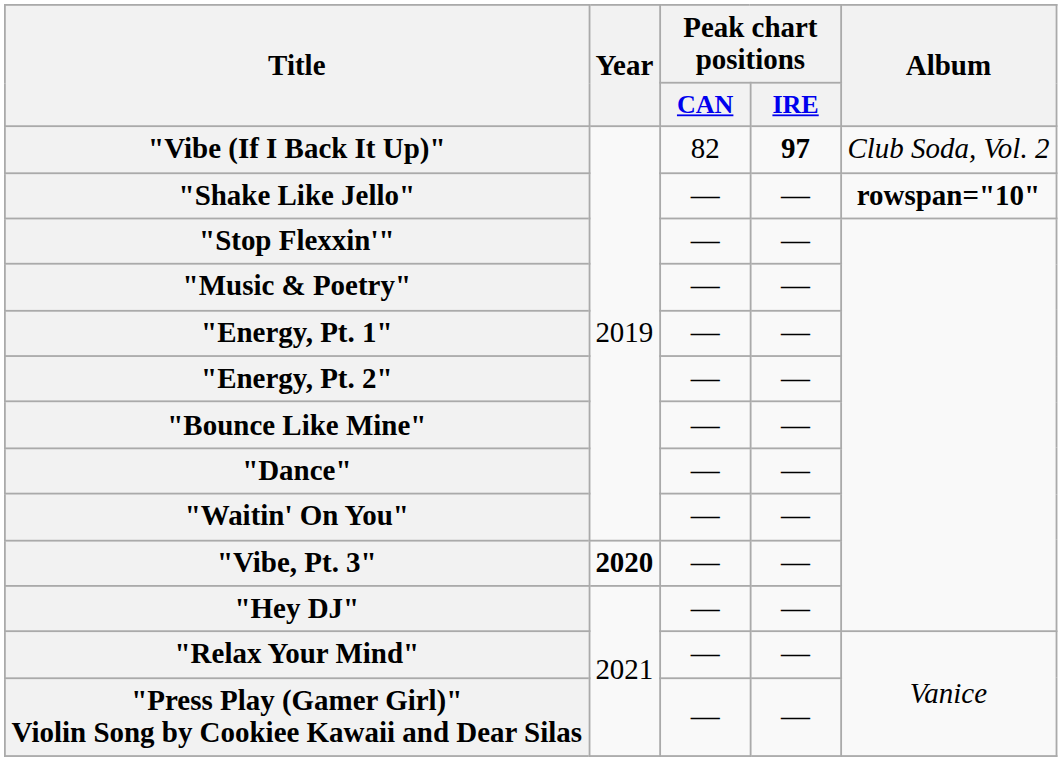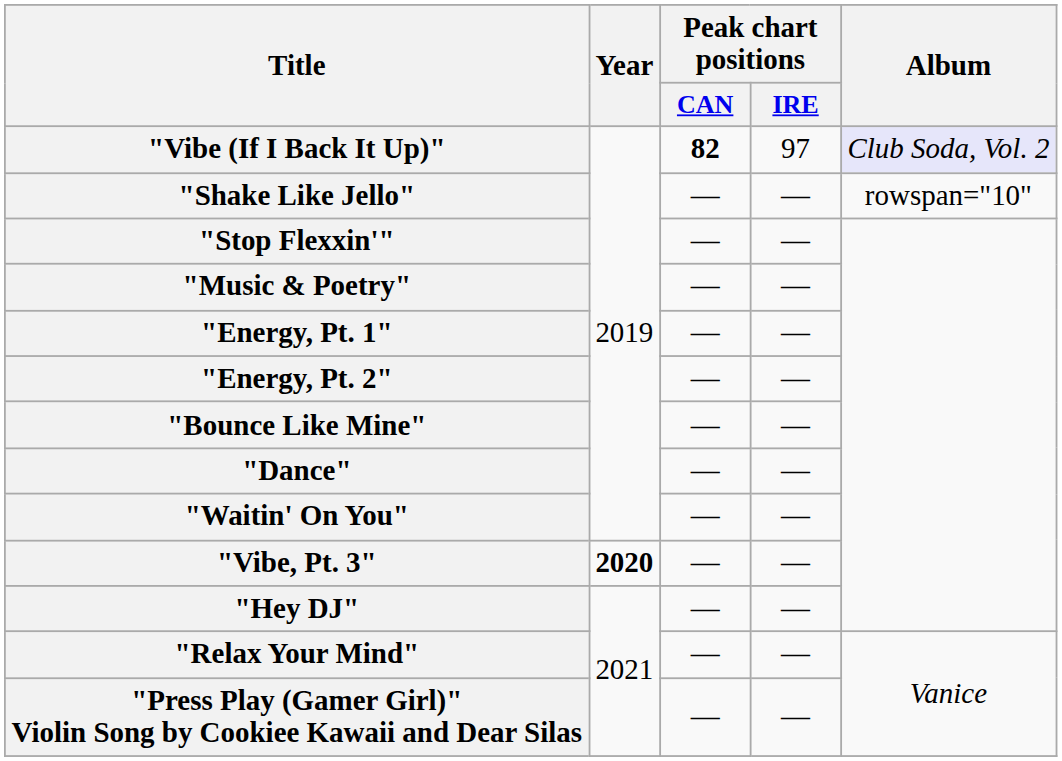(705, 148) normal -> (705, 148) bold
(796, 148) bold -> (796, 148) normal
(948, 148) no background -> (948, 148) lavender background
(948, 194) bold -> (948, 194) normal
